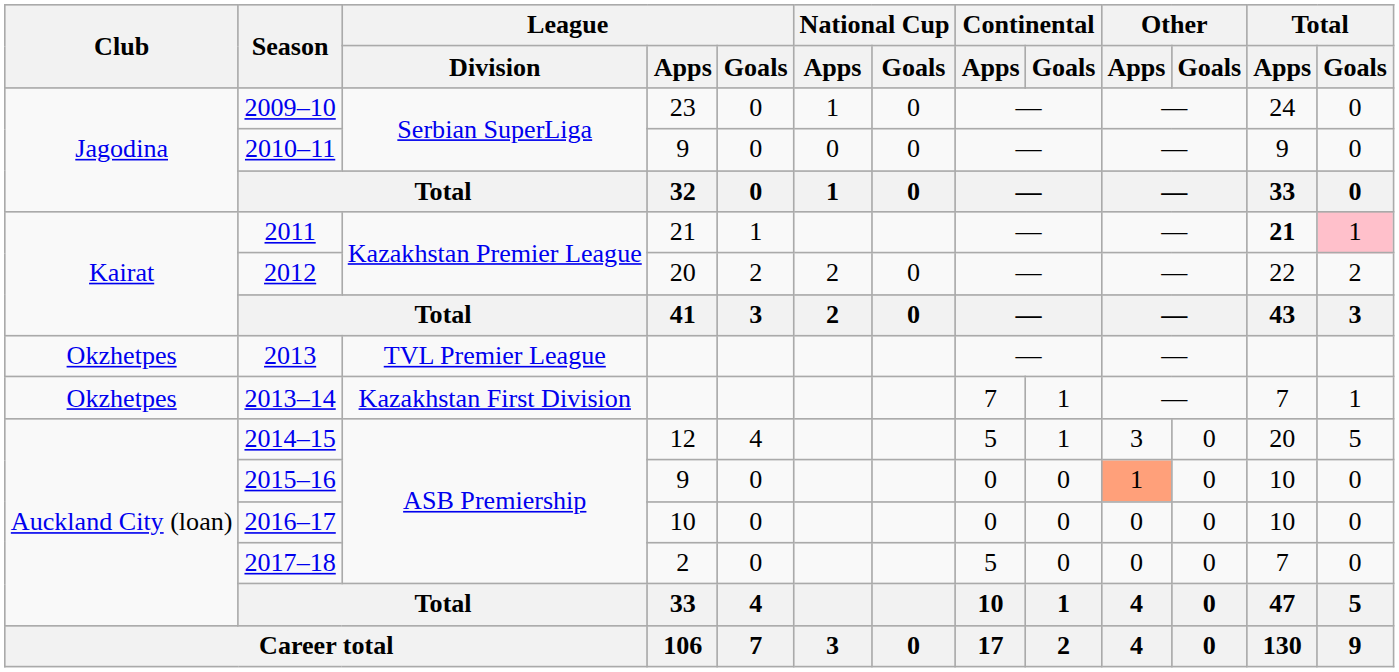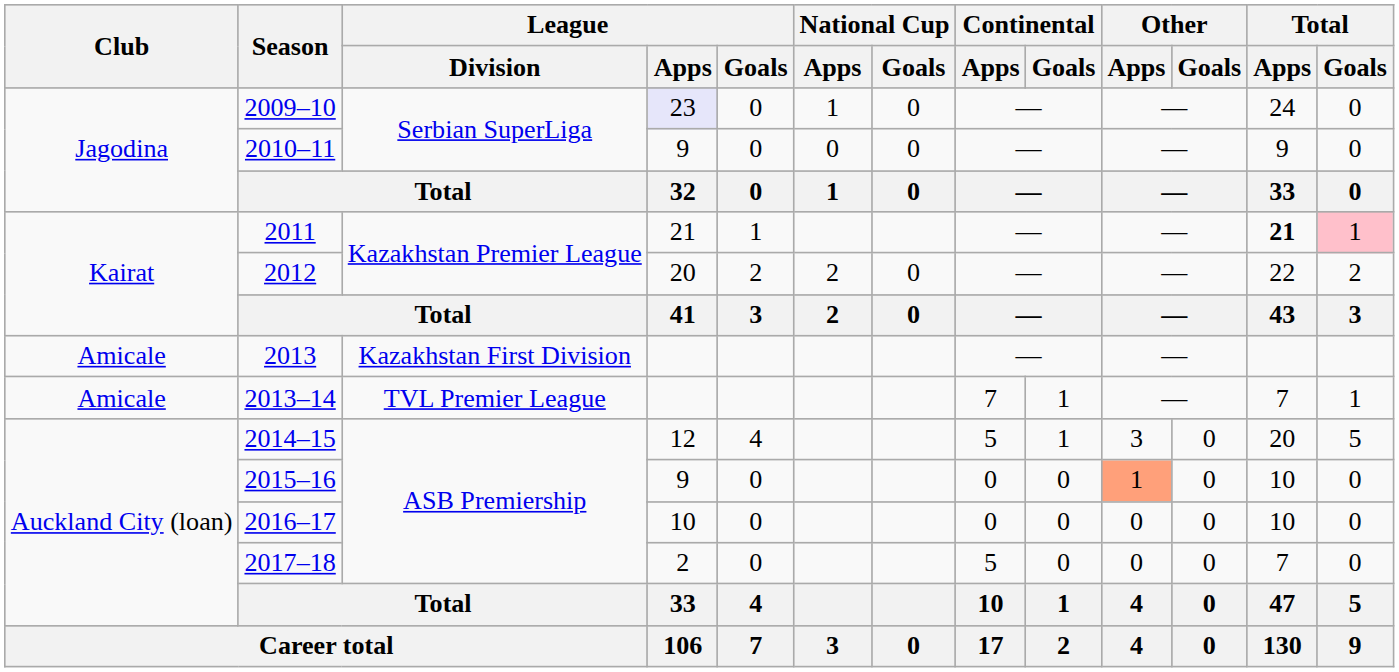(683, 107) no background -> (683, 107) lavender background
(122, 356) Okzhetpes -> (122, 356) Amicale
(495, 356) TVL Premier League -> (495, 356) Kazakhstan First Division
(122, 397) Okzhetpes -> (122, 397) Amicale
(495, 397) Kazakhstan First Division -> (495, 397) TVL Premier League
